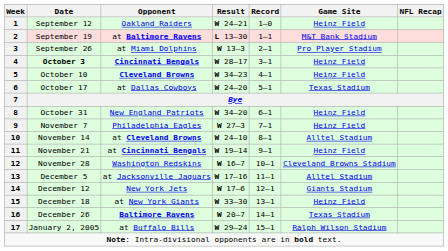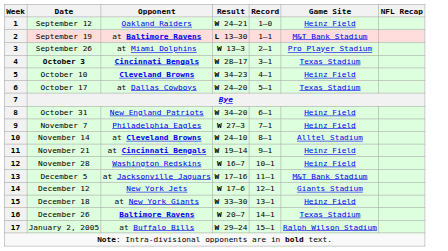(339, 62) Heinz Field -> (330, 62) Texas Stadium
(339, 163) Cleveland Browns Stadium -> (330, 163) Heinz Field
(339, 176) Alltel Stadium -> (330, 176) M&T Bank Stadium
